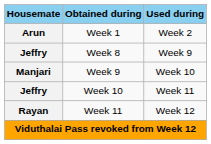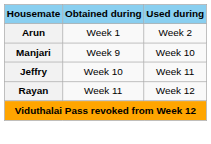- row: (103, 52)
